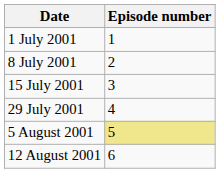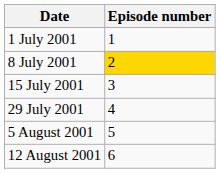(112, 62) no background -> (112, 62) gold background
(112, 132) khaki background -> (112, 132) no background
